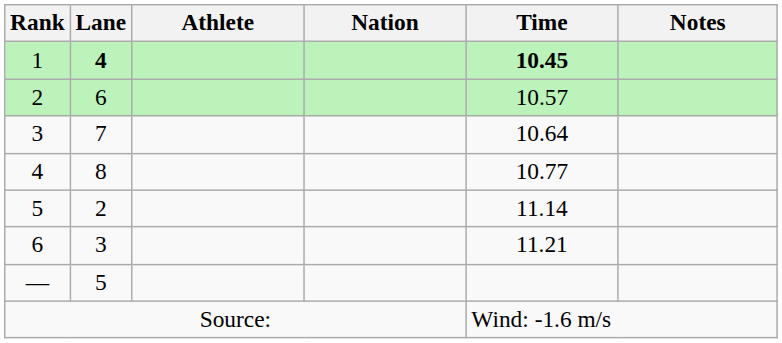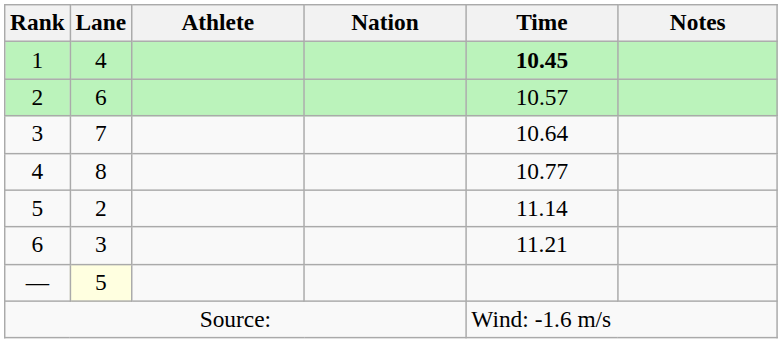(101, 60) bold -> (101, 60) normal
(101, 282) no background -> (101, 282) lightyellow background
